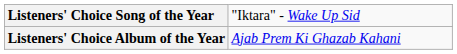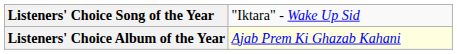(316, 37) no background -> (316, 37) lightyellow background
